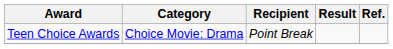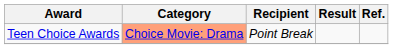(184, 33) no background -> (184, 33) lightsalmon background
